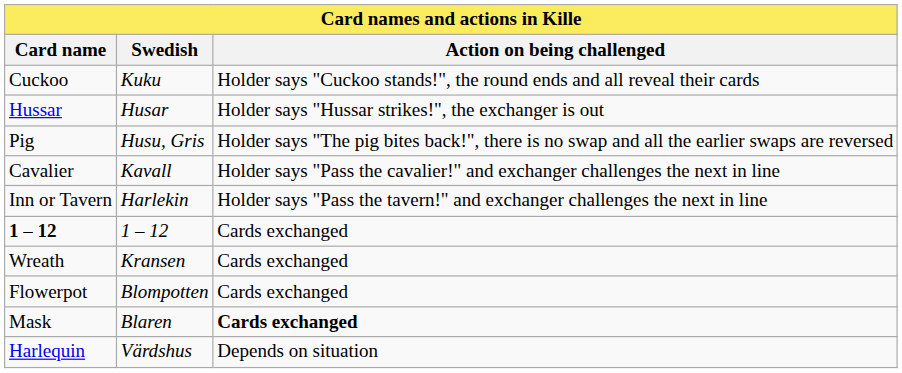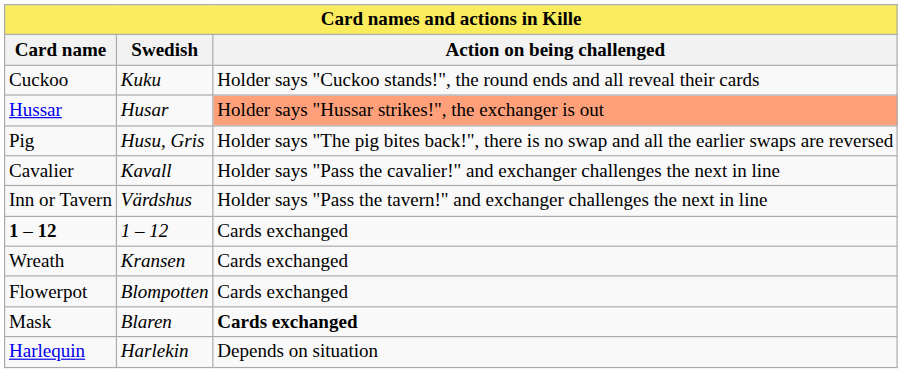(411, 110) no background -> (411, 110) lightsalmon background
(155, 200) Harlekin -> (156, 200) Värdshus
(156, 351) Värdshus -> (155, 351) Harlekin
